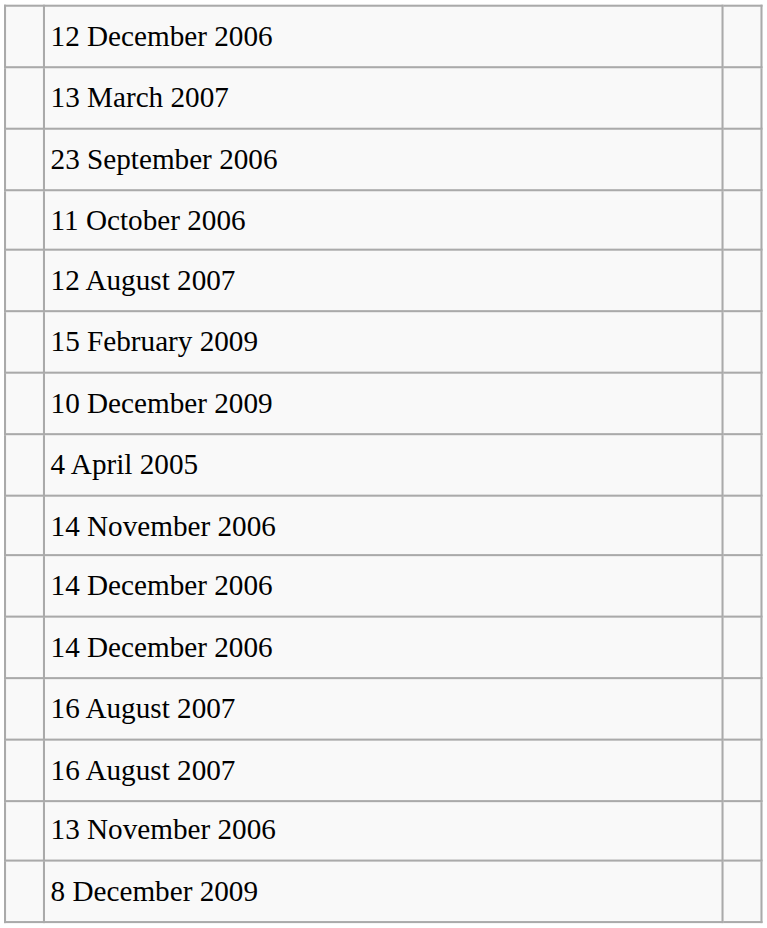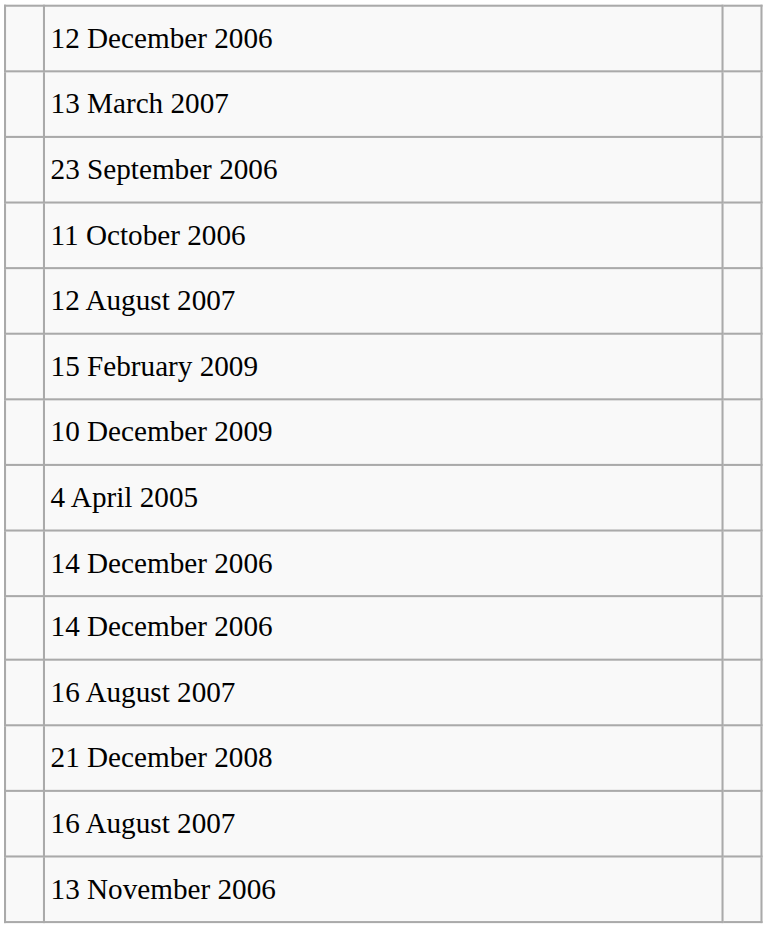- row: (24, 525)
+ row: (24, 759)
- row: (24, 892)
